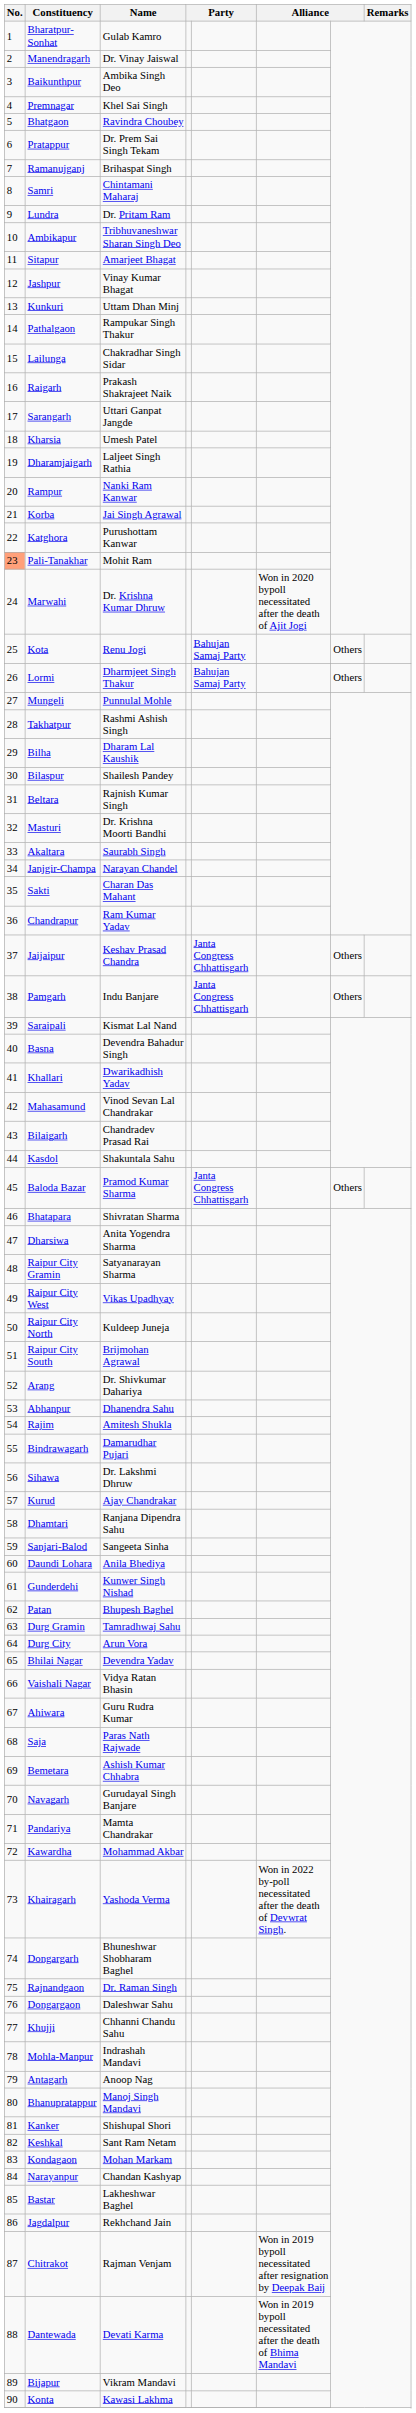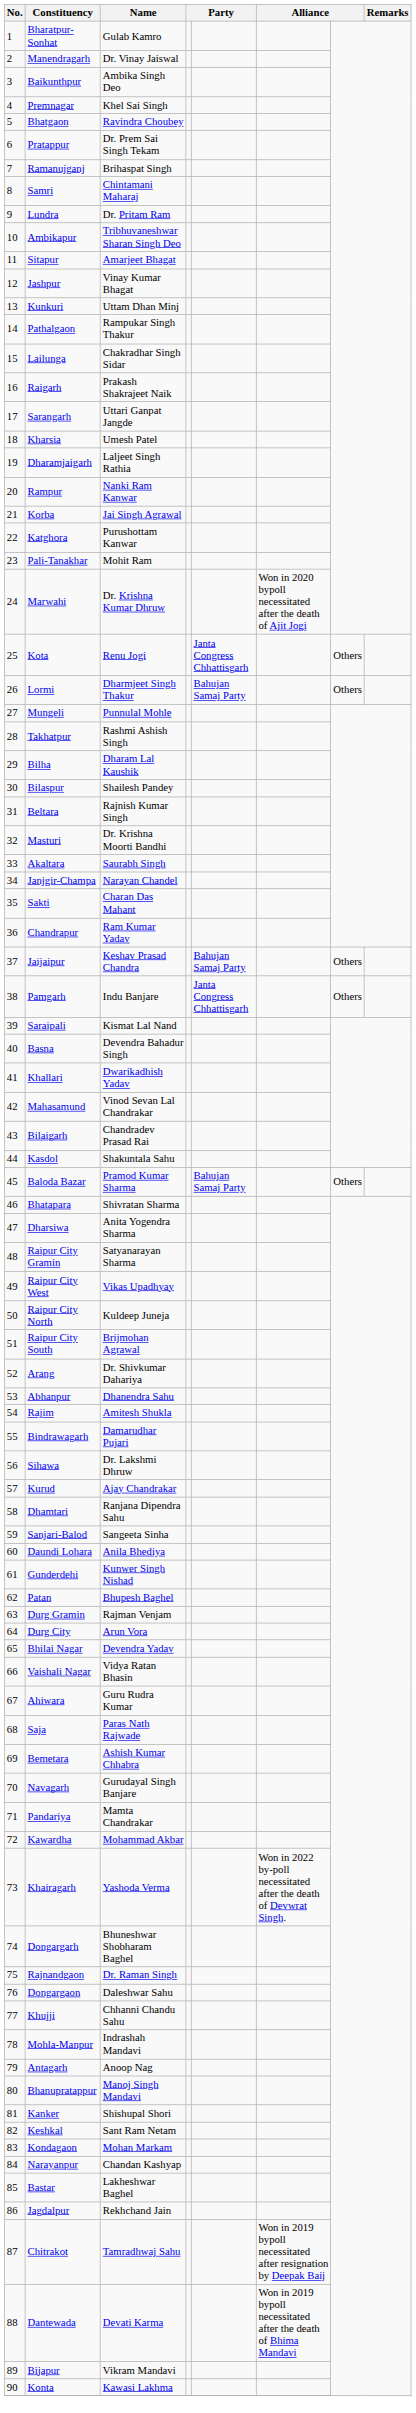(12, 560) lightsalmon background -> (12, 560) no background
(220, 649) Bahujan Samaj Party -> (221, 655) Janta Congress Chhattisgarh
(221, 955) Janta Congress Chhattisgarh -> (220, 961) Bahujan Samaj Party
(221, 1188) Janta Congress Chhattisgarh -> (220, 1182) Bahujan Samaj Party
(142, 1626) Tamradhwaj Sahu -> (137, 1614) Rajman Venjam
(137, 2263) Rajman Venjam -> (142, 2251) Tamradhwaj Sahu
